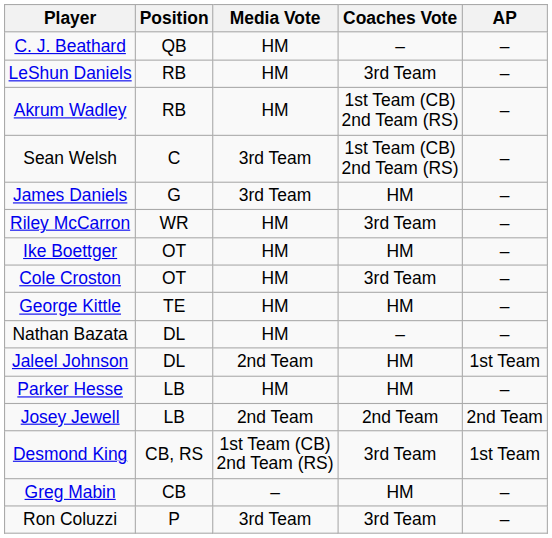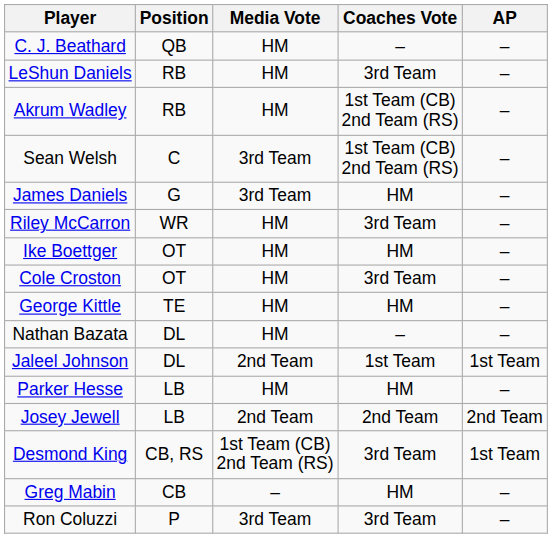(400, 361) HM -> (400, 361) 1st Team
